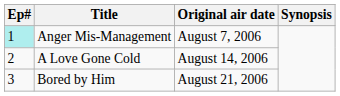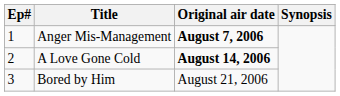(11, 36) paleturquoise background -> (11, 36) no background
(219, 36) normal -> (220, 36) bold
(223, 58) normal -> (224, 58) bold
